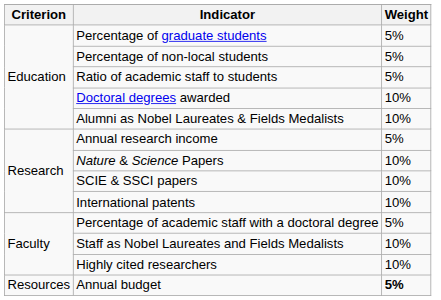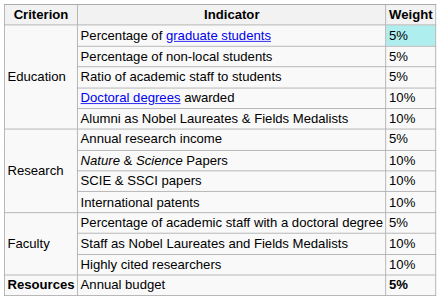(394, 35) no background -> (399, 35) paleturquoise background
(39, 285) normal -> (41, 285) bold
